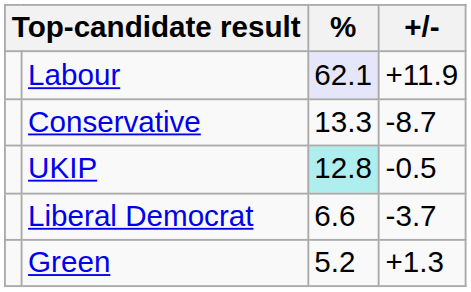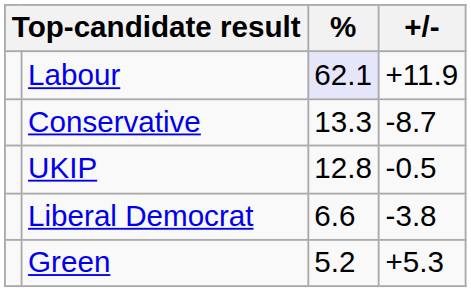(343, 168) paleturquoise background -> (343, 168) no background
(411, 215) -3.7 -> (411, 215) -3.8
(415, 262) +1.3 -> (415, 262) +5.3
